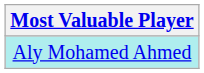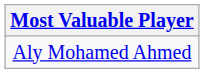(102, 52) paleturquoise background -> (102, 52) no background
